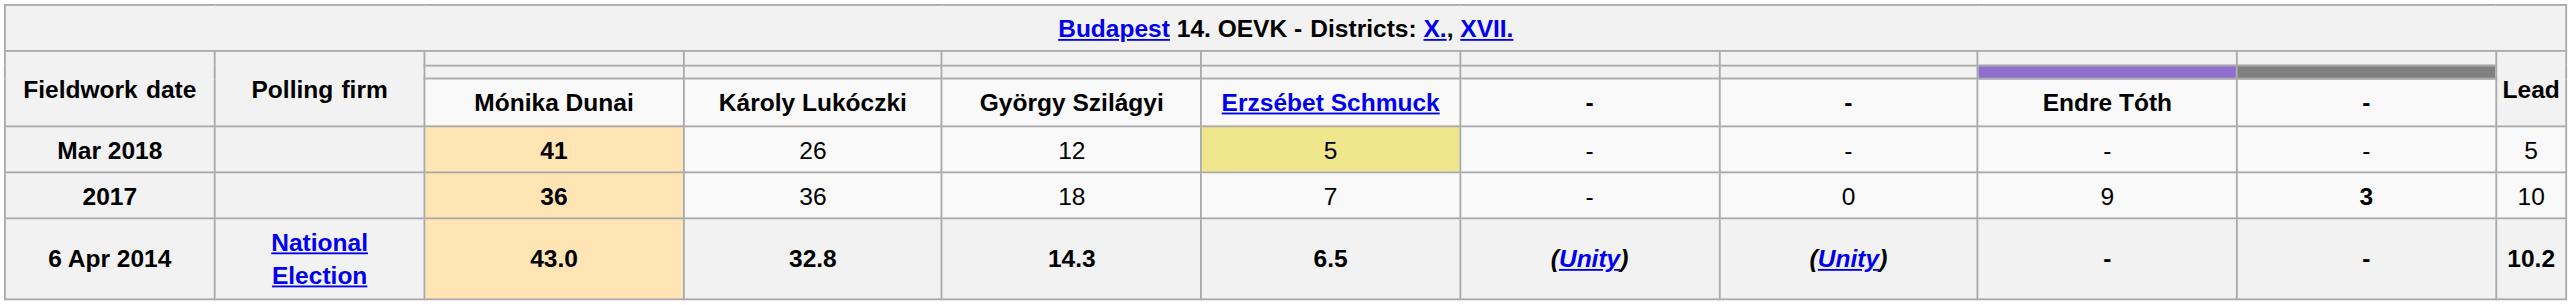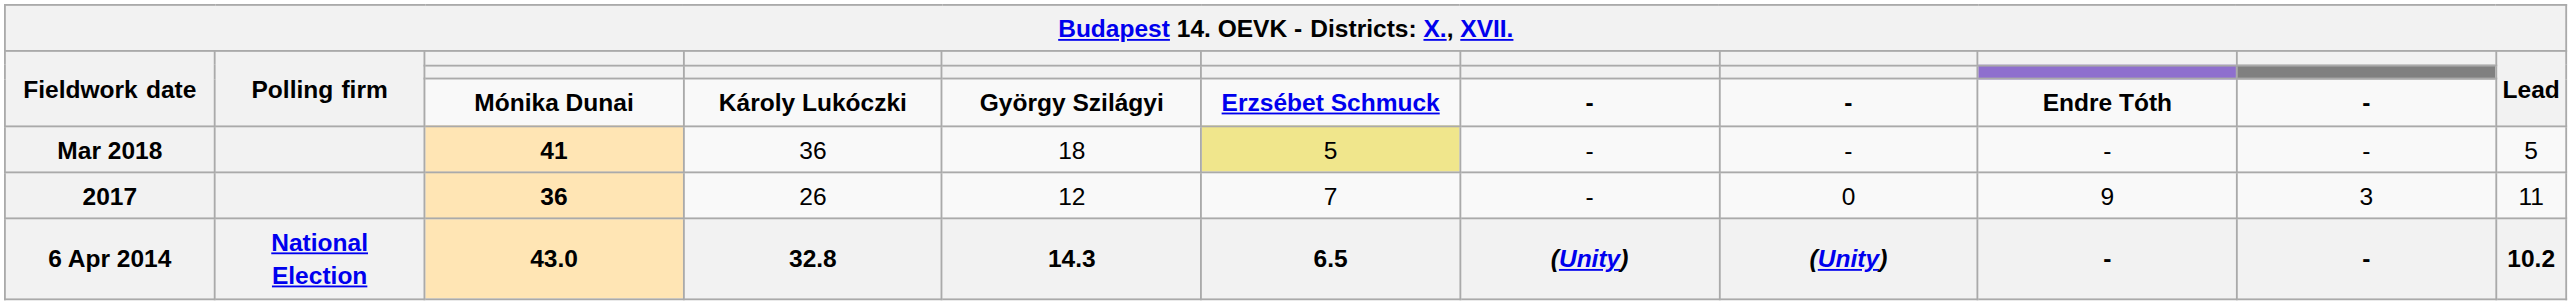(813, 150) 26 -> (813, 150) 36
(1072, 150) 12 -> (1072, 150) 18
(813, 196) 36 -> (813, 196) 26
(1072, 196) 18 -> (1072, 196) 12
(2366, 195) bold -> (2366, 196) normal
(2531, 196) 10 -> (2531, 196) 11
